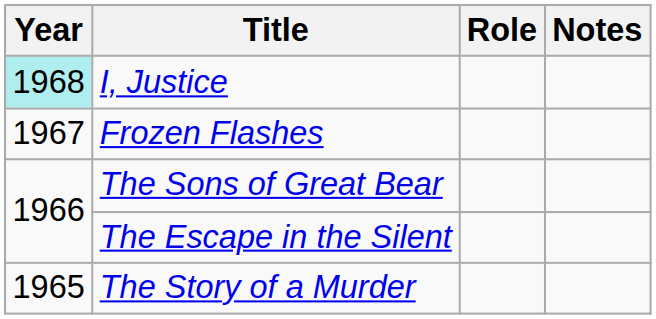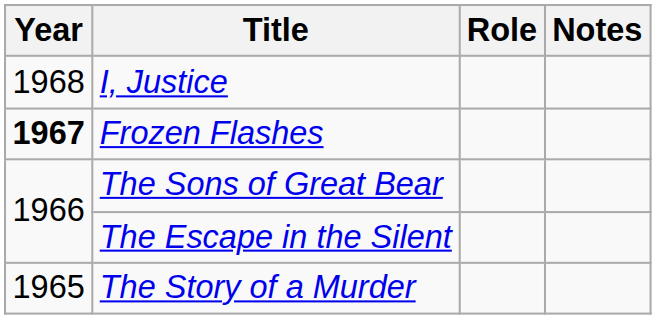(49, 81) paleturquoise background -> (49, 81) no background
(49, 133) normal -> (49, 133) bold
